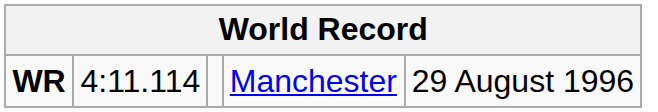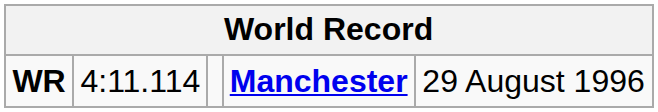(313, 80) normal -> (319, 80) bold
